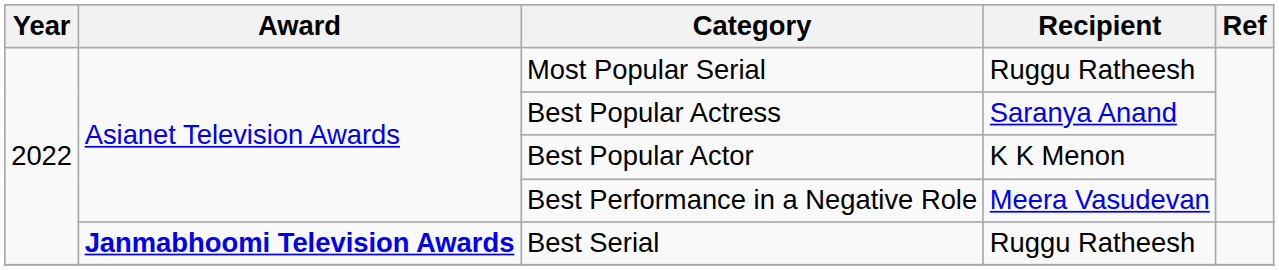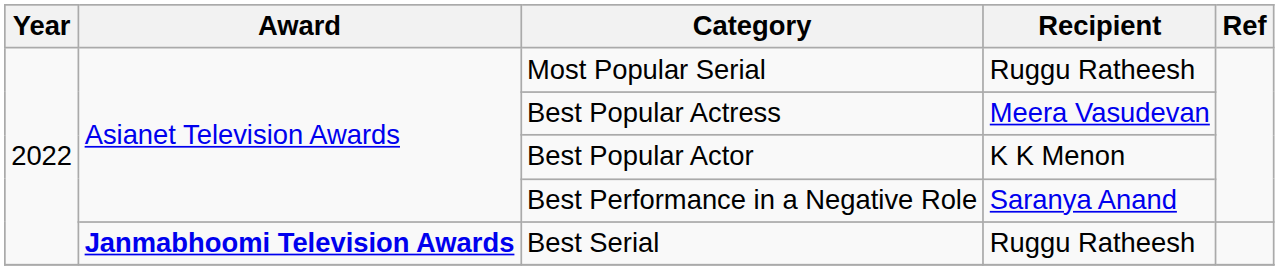(1083, 112) Saranya Anand -> (1100, 112) Meera Vasudevan
(1100, 199) Meera Vasudevan -> (1083, 199) Saranya Anand
